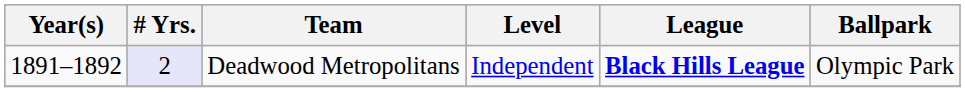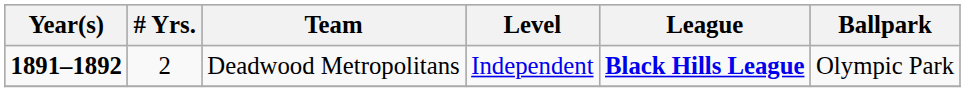(66, 65) normal -> (66, 65) bold
(165, 65) lavender background -> (165, 65) no background
